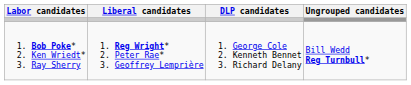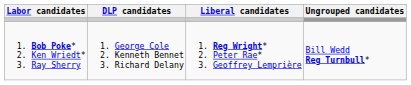columns swapped: (147, 11) <-> (255, 11)
